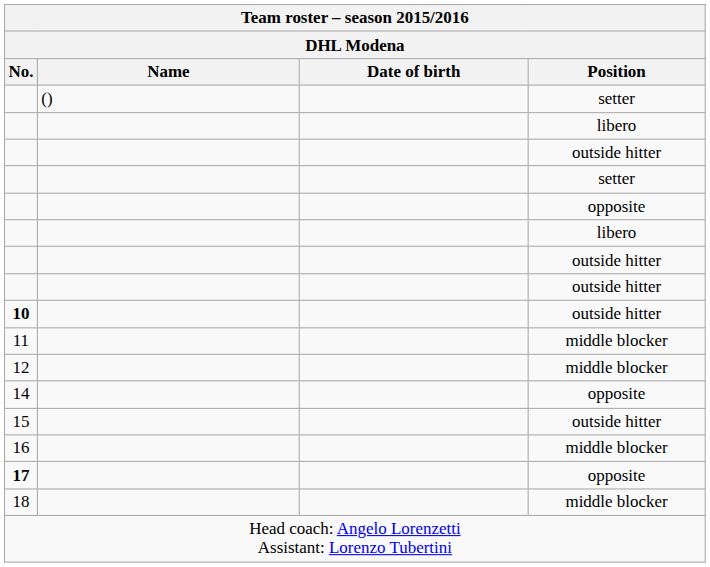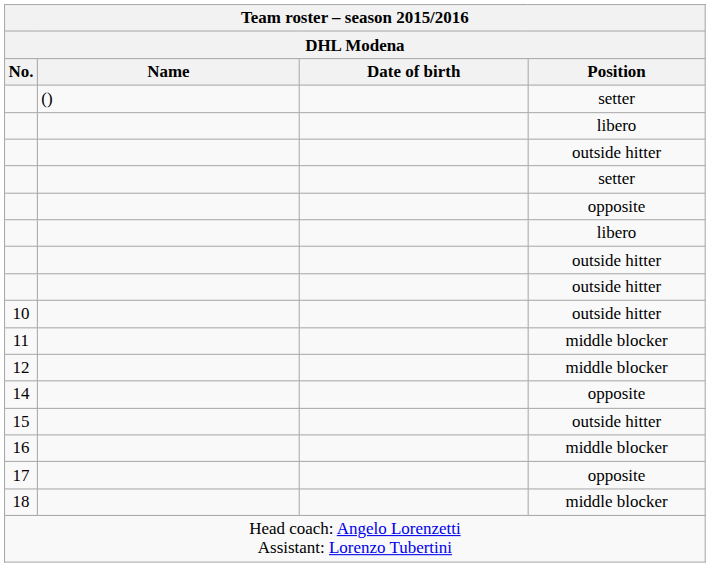(21, 313) bold -> (21, 313) normal
(21, 475) bold -> (21, 475) normal
